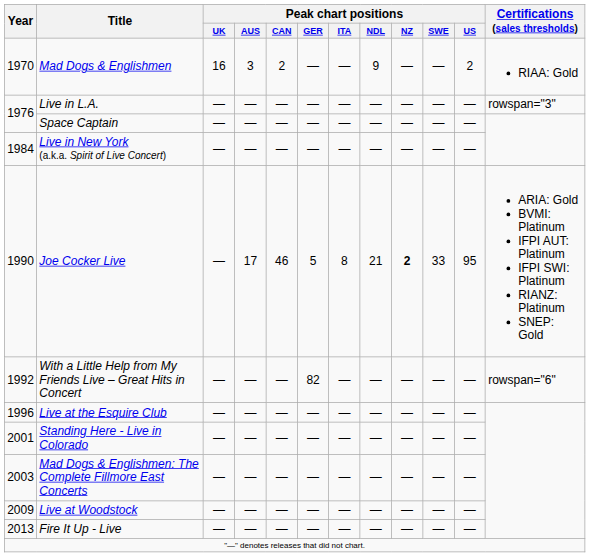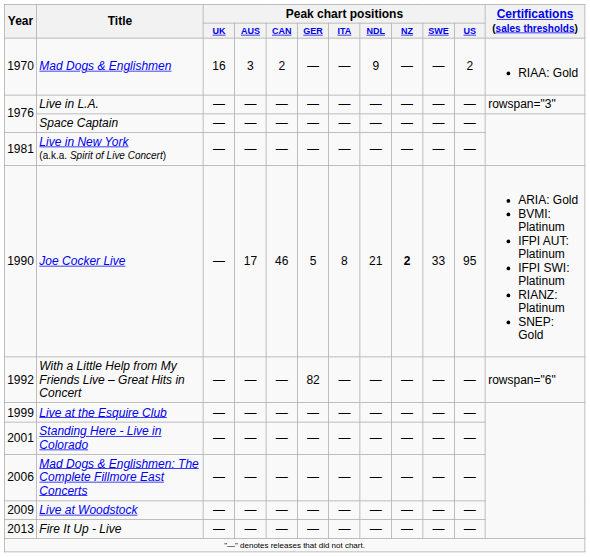(20, 149) 1984 -> (20, 149) 1981
(20, 412) 1996 -> (20, 412) 1999
(20, 477) 2003 -> (20, 477) 2006
